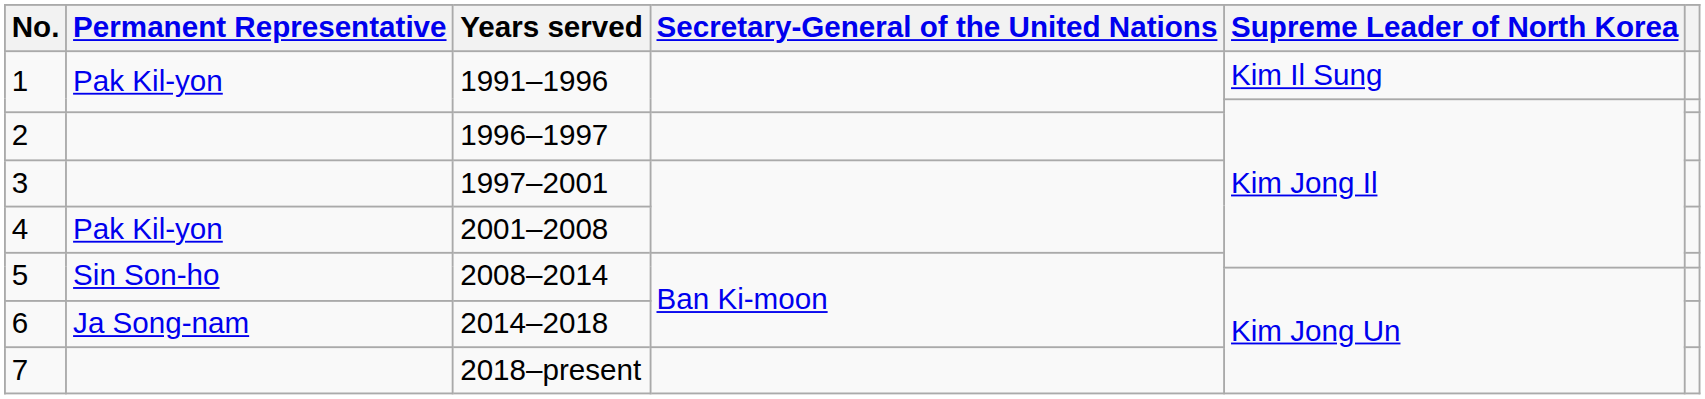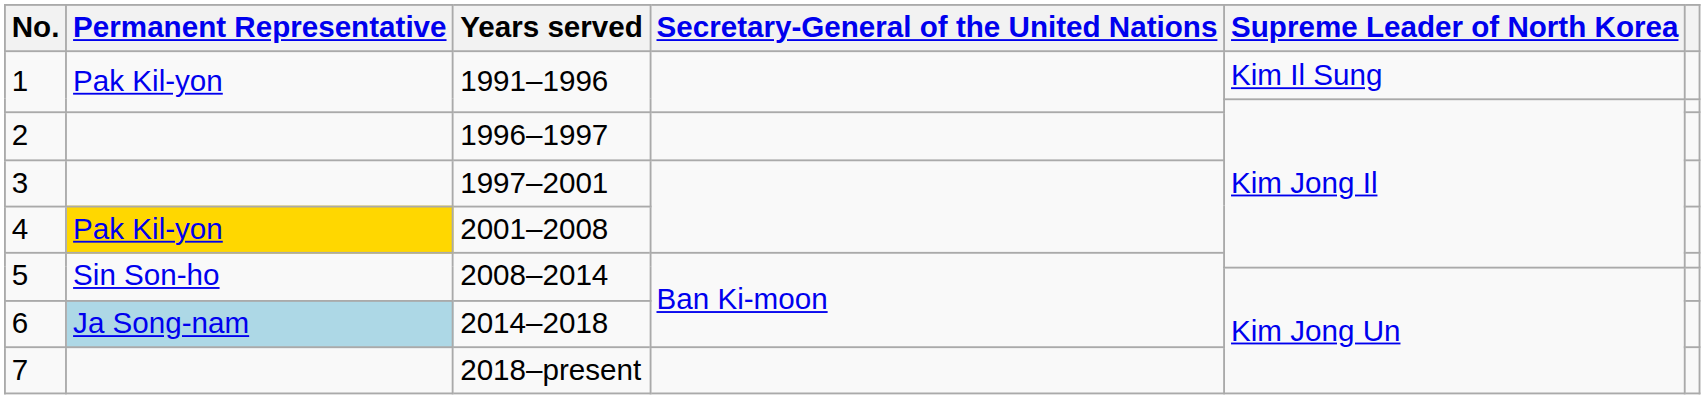(148, 229) no background -> (148, 229) gold background
(161, 323) no background -> (161, 323) lightblue background
